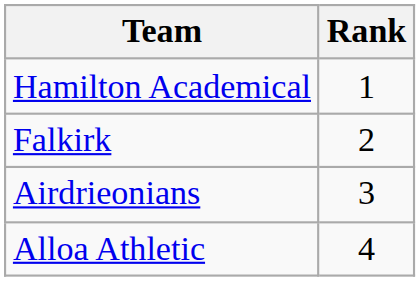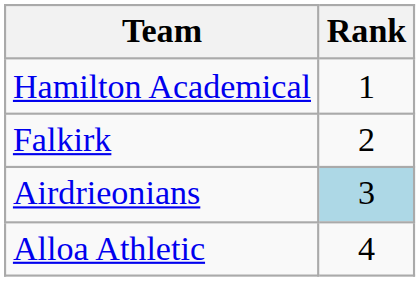(366, 193) no background -> (366, 193) lightblue background
